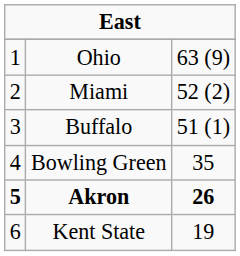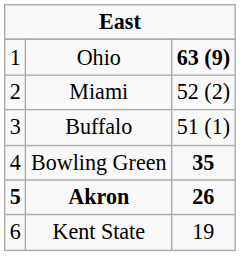(203, 57) normal -> (203, 57) bold
(203, 162) normal -> (203, 162) bold
